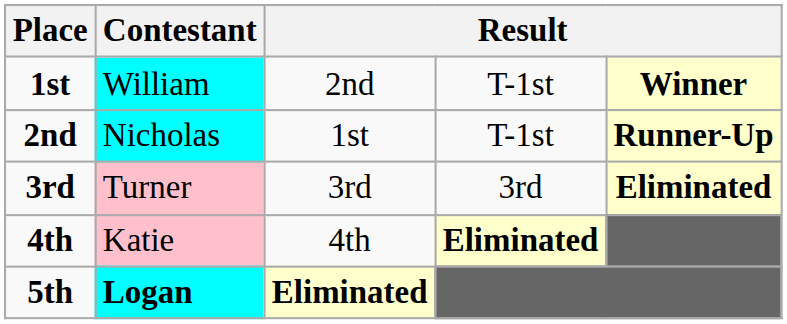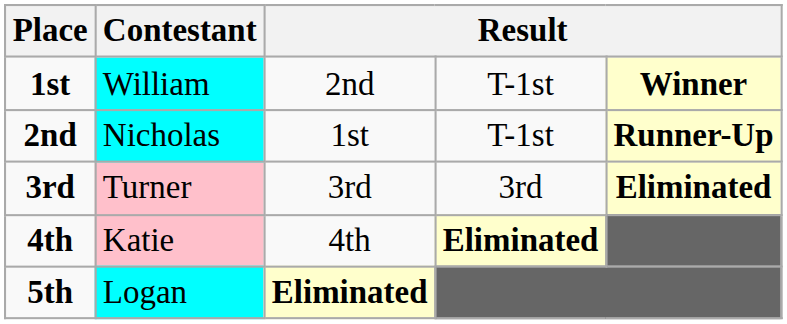(148, 291) bold -> (145, 291) normal
